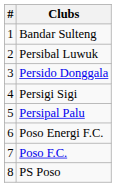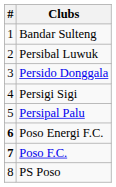(10, 133) normal -> (10, 133) bold
(10, 152) normal -> (10, 152) bold
